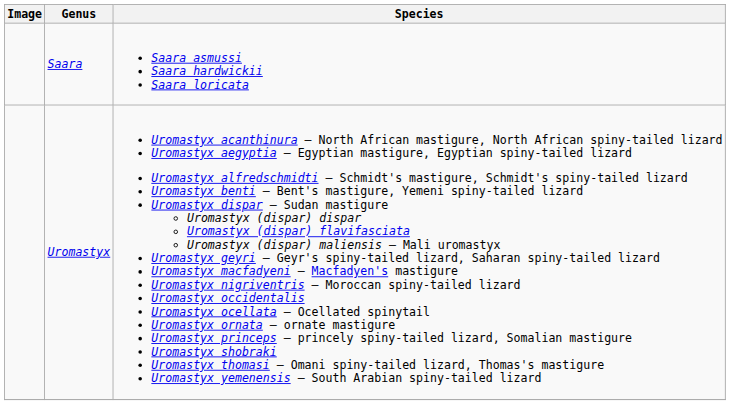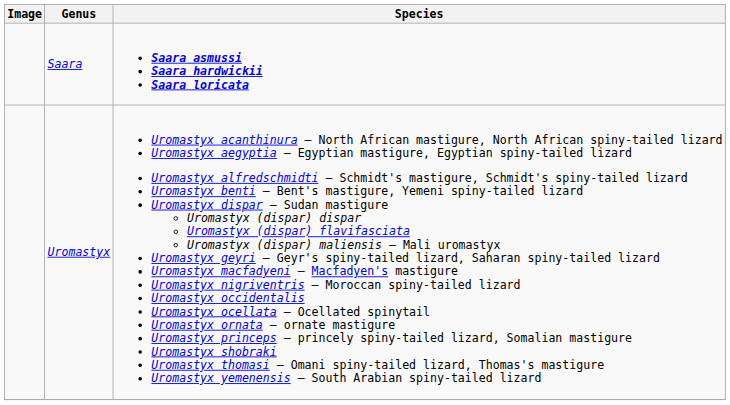(419, 71) normal -> (419, 71) bold
